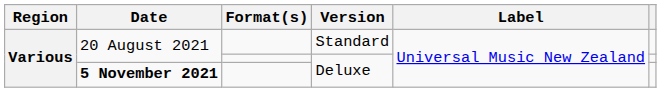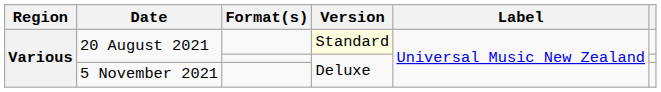(352, 42) no background -> (352, 42) lightyellow background
(149, 74) bold -> (149, 74) normal
